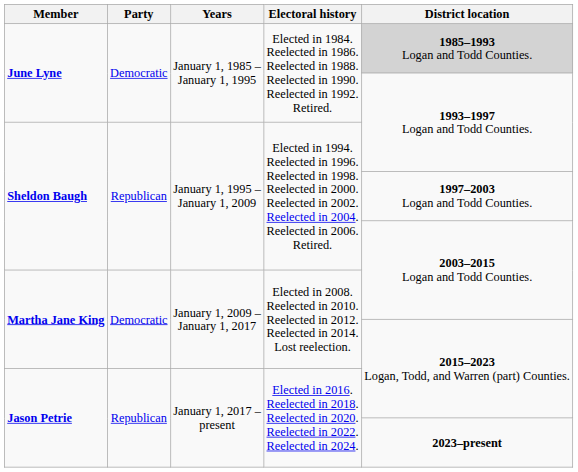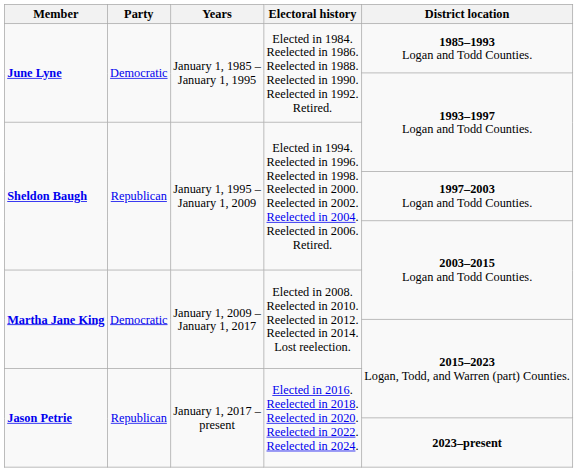(467, 48) lightgrey background -> (467, 48) no background
